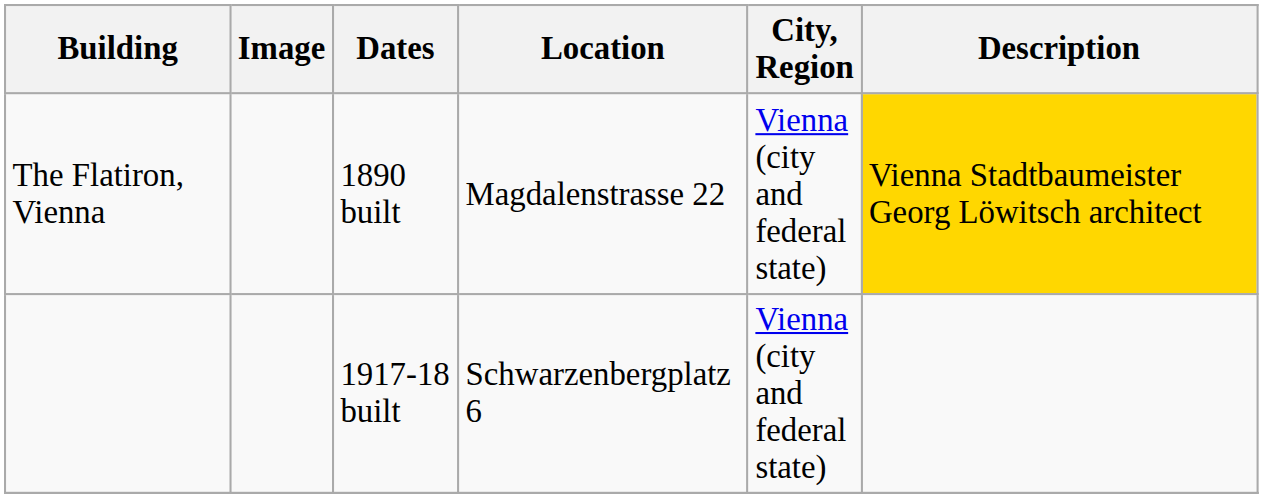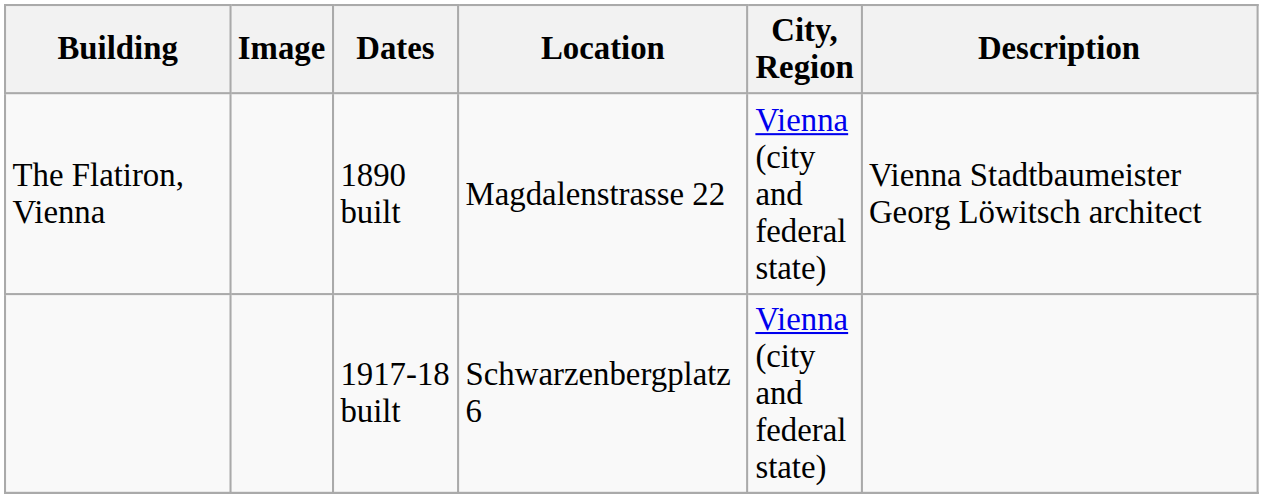(1035, 193) gold background -> (1035, 193) no background
